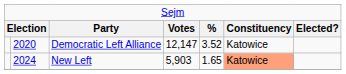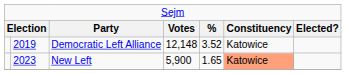(25, 45) 2020 -> (25, 45) 2019
(181, 45) 12,147 -> (181, 45) 12,148
(25, 61) 2024 -> (25, 61) 2023
(179, 61) 5,903 -> (179, 61) 5,900
